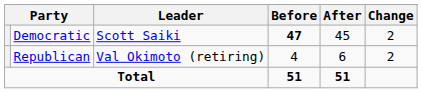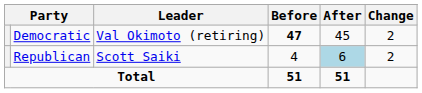(139, 36) Scott Saiki -> (181, 36) Val Okimoto (retiring)
(181, 56) Val Okimoto (retiring) -> (139, 56) Scott Saiki
(342, 56) no background -> (342, 56) lightblue background
